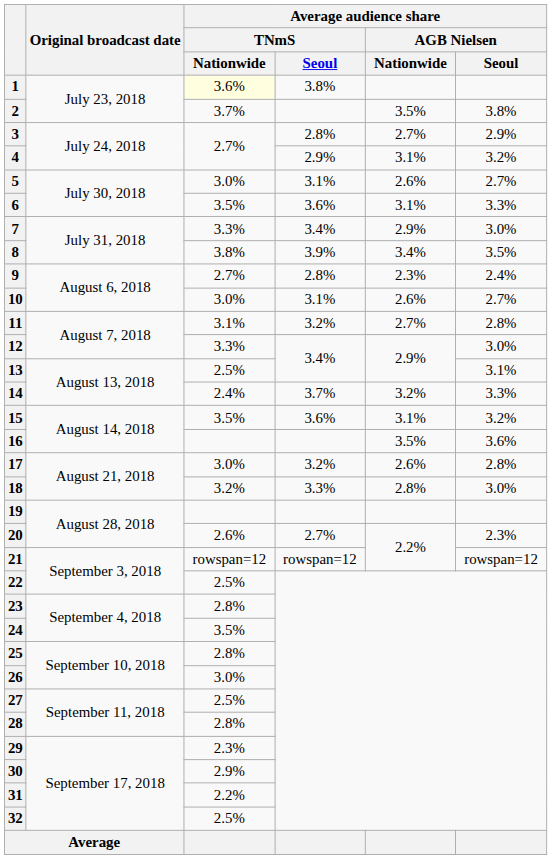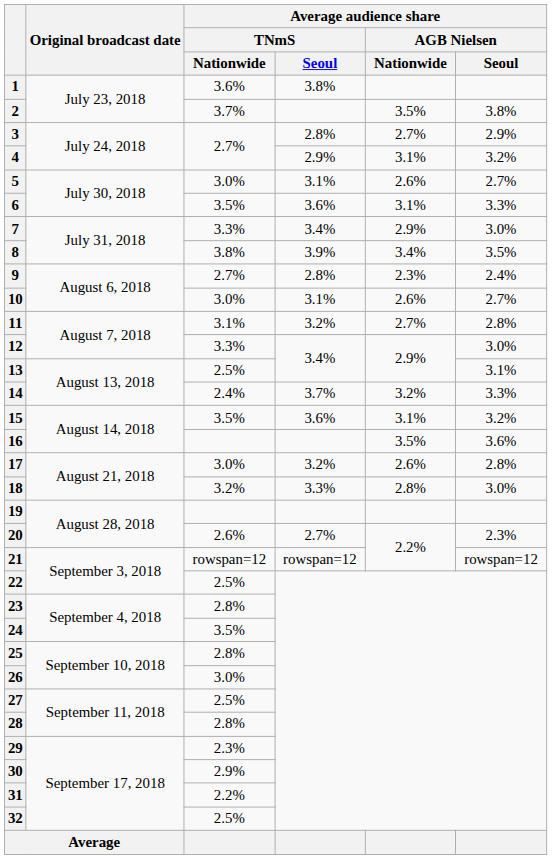(229, 87) lightyellow background -> (229, 87) no background
